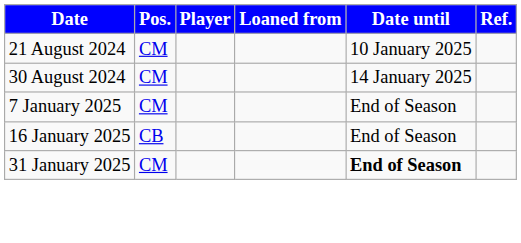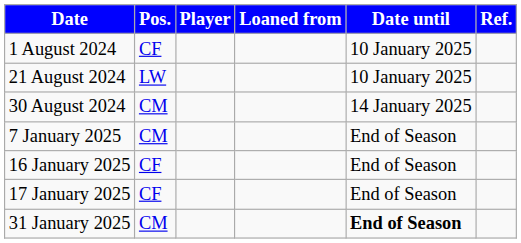+ row: (62, 48)
(153, 48) CM -> (153, 77) LW
(151, 135) CB -> (150, 164) CF
+ row: (70, 194)
